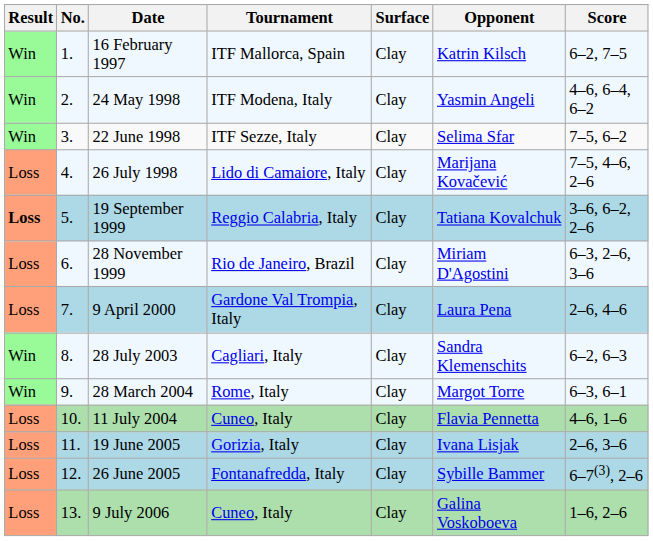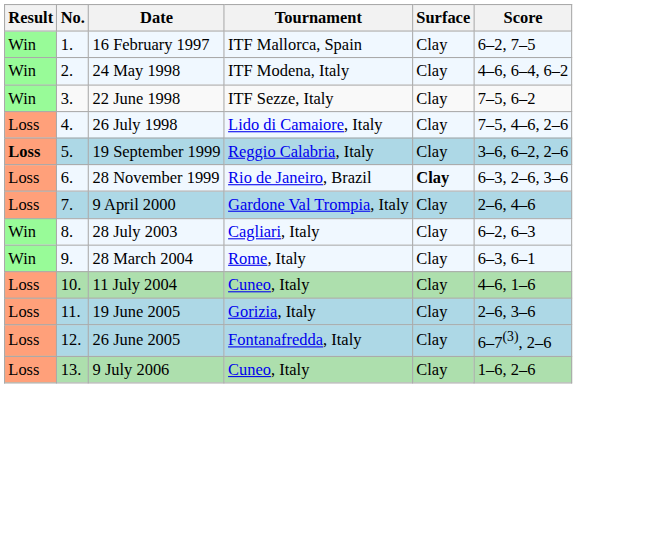- column: (499, 17)
(391, 263) normal -> (433, 177) bold
